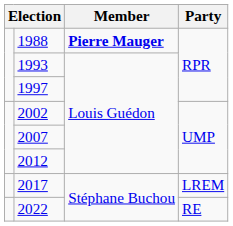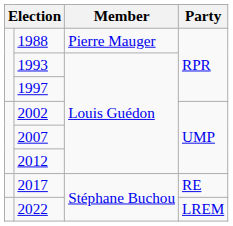(116, 40) bold -> (112, 40) normal
(203, 185) LREM -> (192, 185) RE
(192, 209) RE -> (203, 209) LREM
